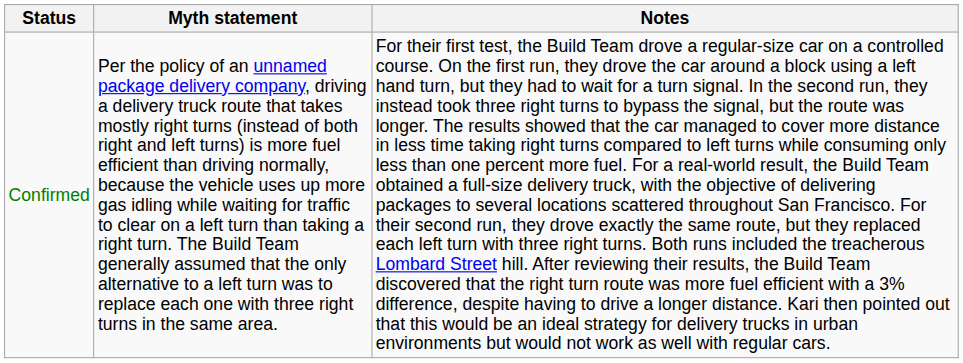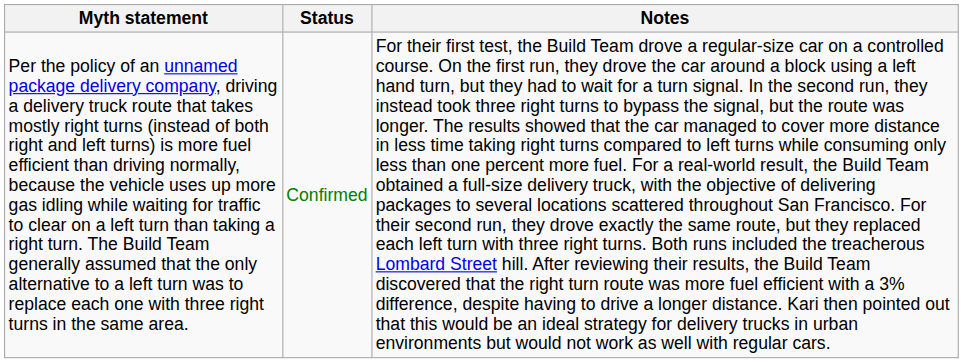columns swapped: (233, 18) <-> (49, 18)
